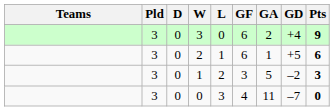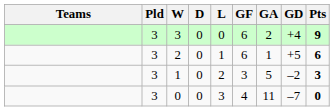columns swapped: (200, 14) <-> (178, 14)
